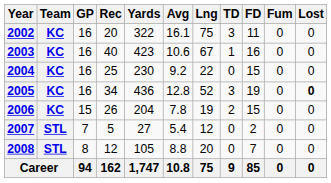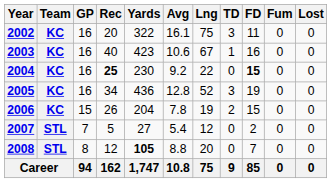(111, 71) normal -> (111, 71) bold
(253, 71) normal -> (253, 71) bold
(311, 91) bold -> (311, 91) normal
(144, 149) normal -> (144, 149) bold
